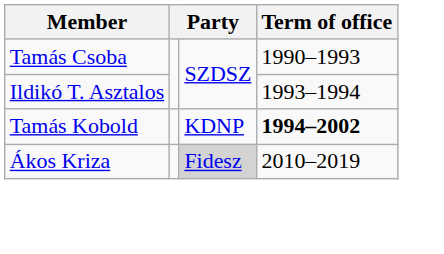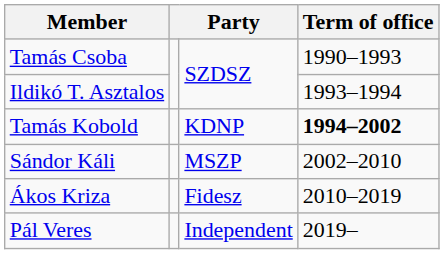+ row: (62, 160)
(213, 160) lightgrey background -> (213, 195) no background
+ row: (51, 230)
